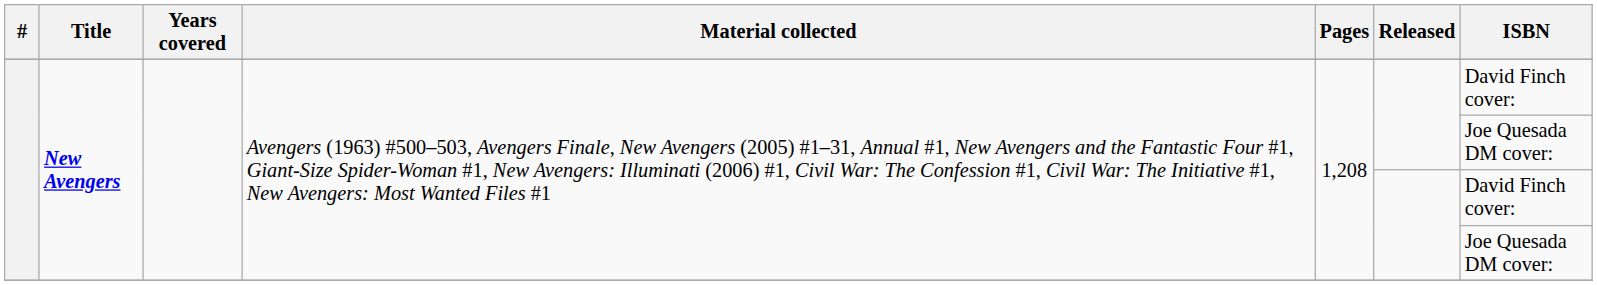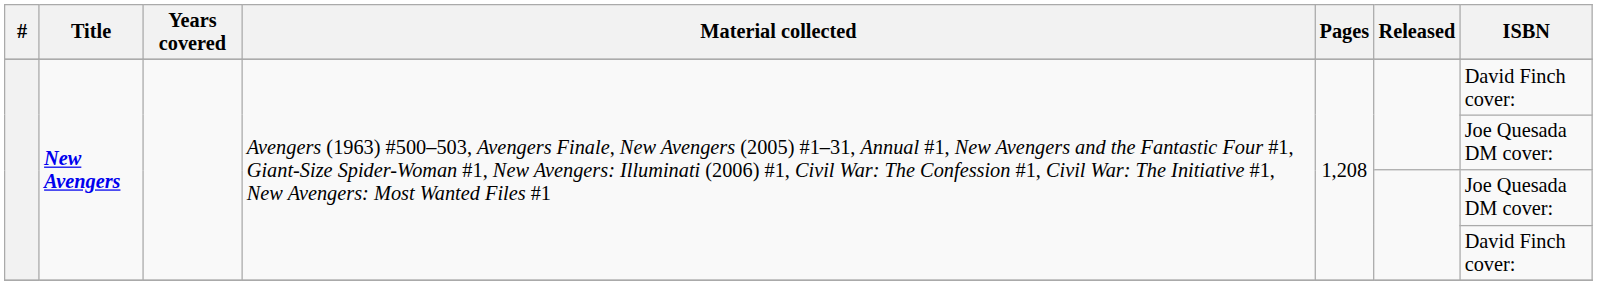(1515, 197) David Finch cover: -> (1516, 197) Joe Quesada DM cover:
(1516, 252) Joe Quesada DM cover: -> (1515, 252) David Finch cover:
